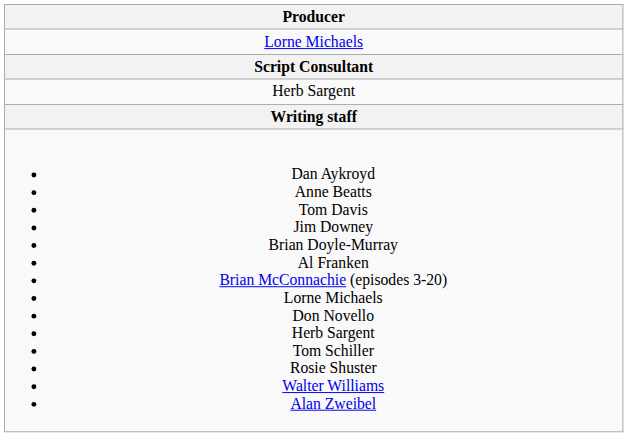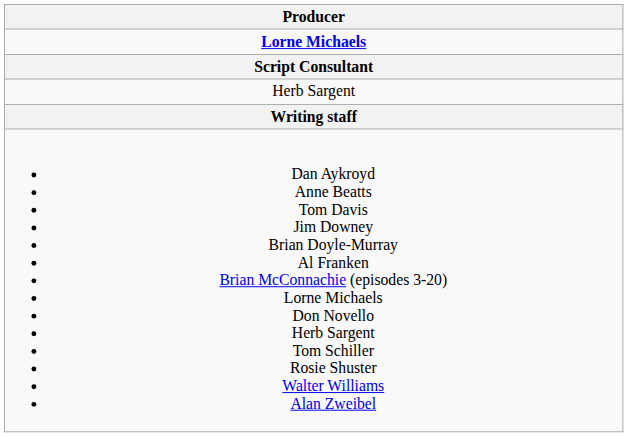(314, 41) normal -> (314, 41) bold
